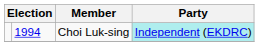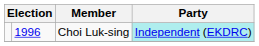(27, 32) 1994 -> (27, 32) 1996
